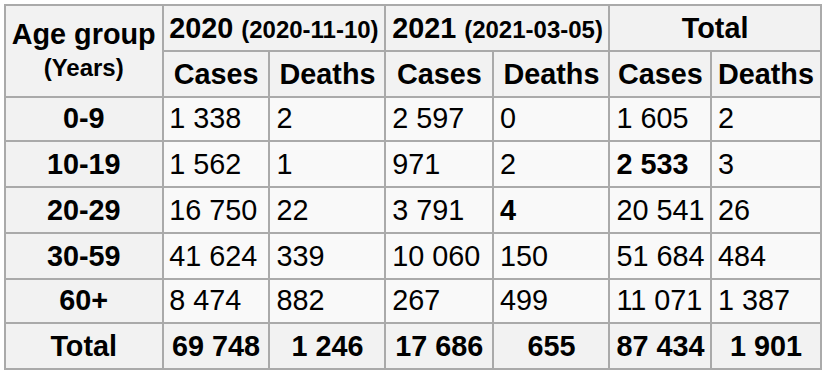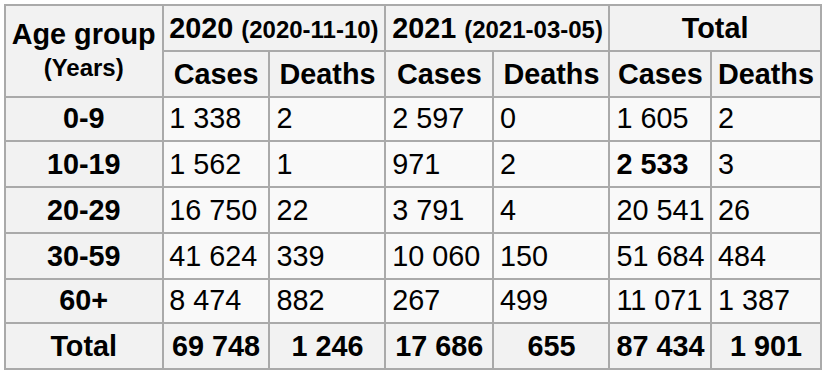(508, 210) bold -> (508, 210) normal
